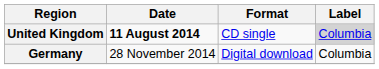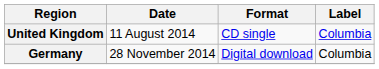(155, 34) bold -> (152, 34) normal
(345, 34) lightgrey background -> (345, 34) no background
